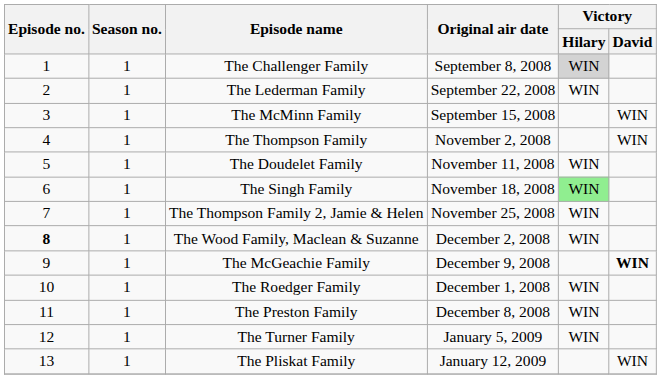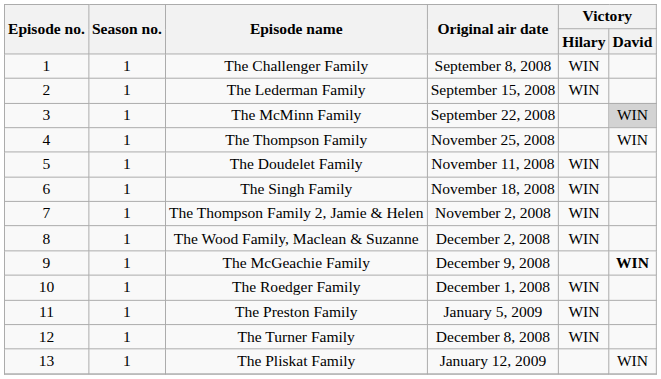(584, 66) lightgrey background -> (584, 66) no background
(493, 90) September 22, 2008 -> (493, 90) September 15, 2008
(493, 115) September 15, 2008 -> (493, 115) September 22, 2008
(632, 115) no background -> (632, 115) lightgrey background
(493, 139) November 2, 2008 -> (493, 139) November 25, 2008
(584, 189) lightgreen background -> (584, 189) no background
(493, 213) November 25, 2008 -> (493, 213) November 2, 2008
(46, 238) bold -> (46, 238) normal
(493, 312) December 8, 2008 -> (493, 312) January 5, 2009
(493, 336) January 5, 2009 -> (493, 336) December 8, 2008
